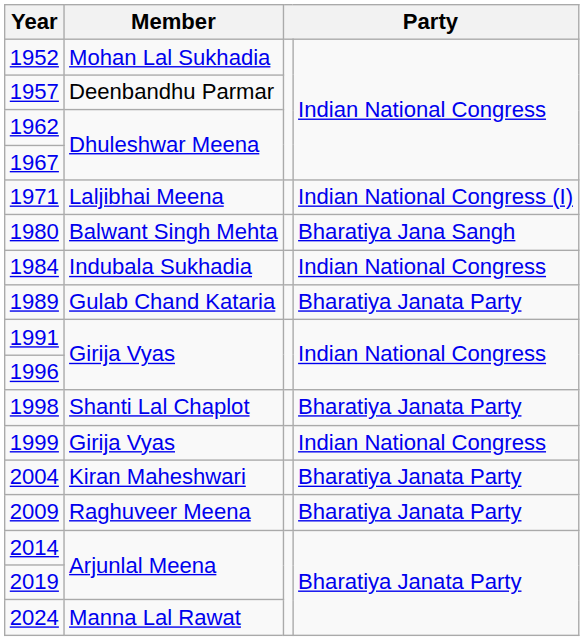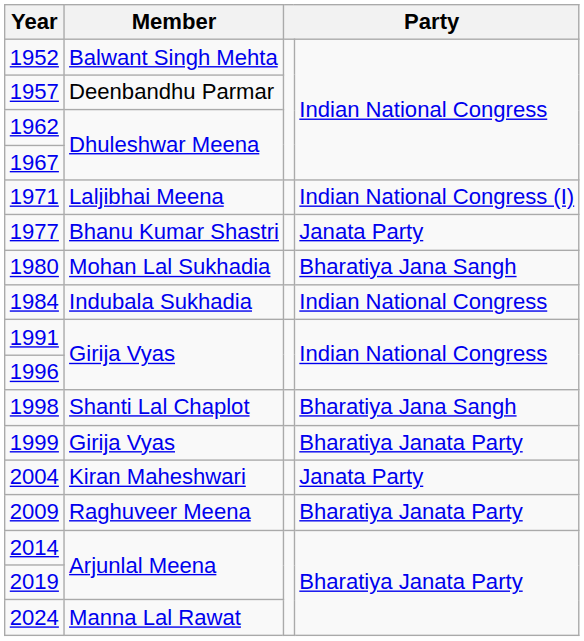(170, 57) Mohan Lal Sukhadia -> (173, 57) Balwant Singh Mehta
+ row: (34, 232)
(173, 232) Balwant Singh Mehta -> (170, 267) Mohan Lal Sukhadia
- row: (34, 302)
(410, 407) Bharatiya Janata Party -> (408, 407) Bharatiya Jana Sangh
(422, 442) Indian National Congress -> (411, 442) Bharatiya Janata Party
(410, 477) Bharatiya Janata Party -> (361, 477) Janata Party
